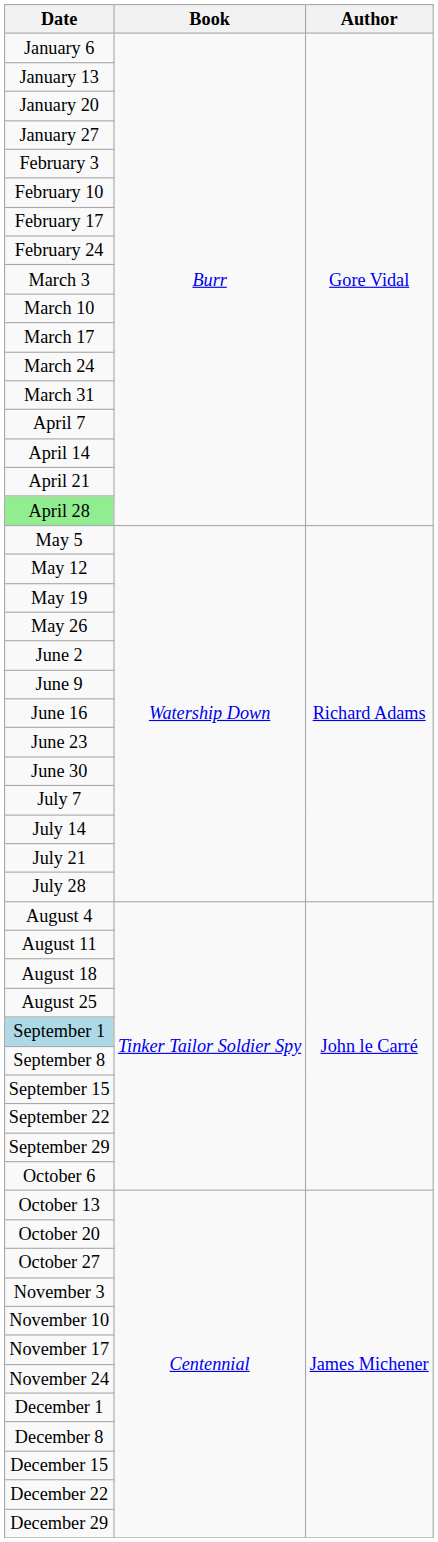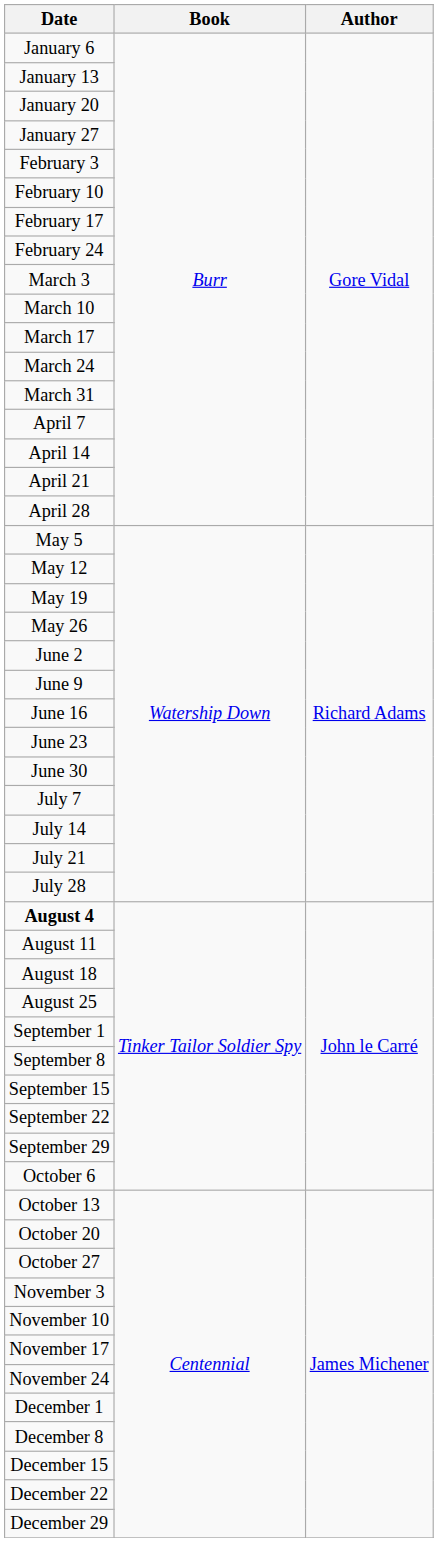(59, 510) lightgreen background -> (59, 510) no background
(59, 915) normal -> (59, 915) bold
(59, 1031) lightblue background -> (59, 1031) no background
